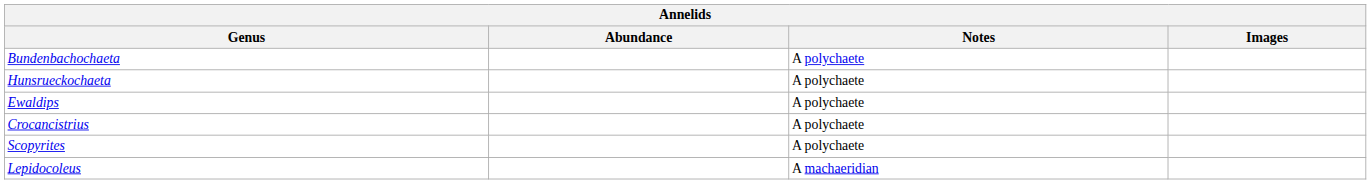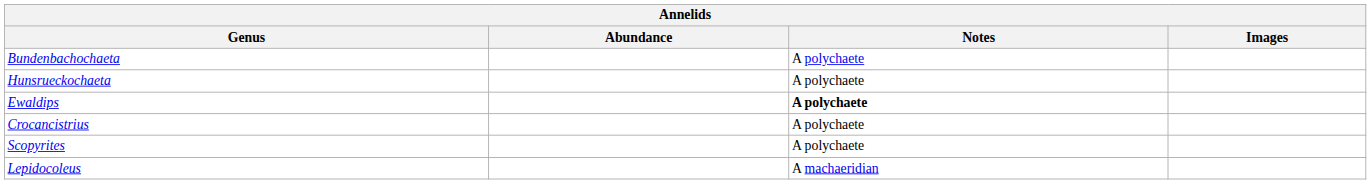(828, 102) normal -> (830, 102) bold
